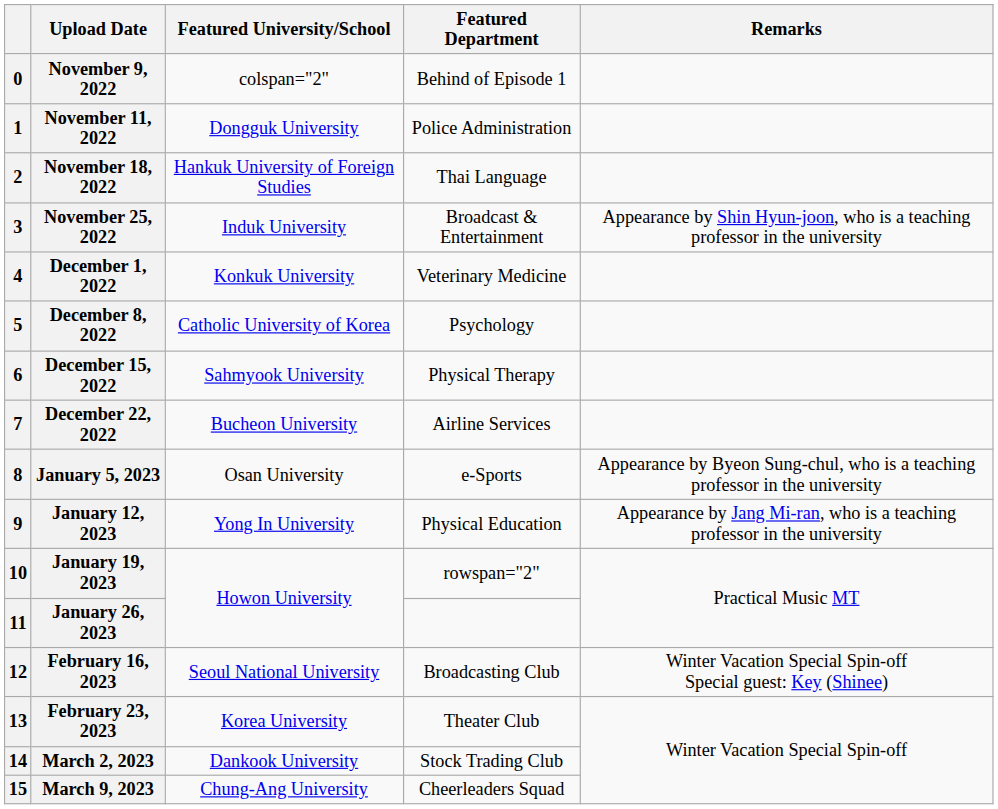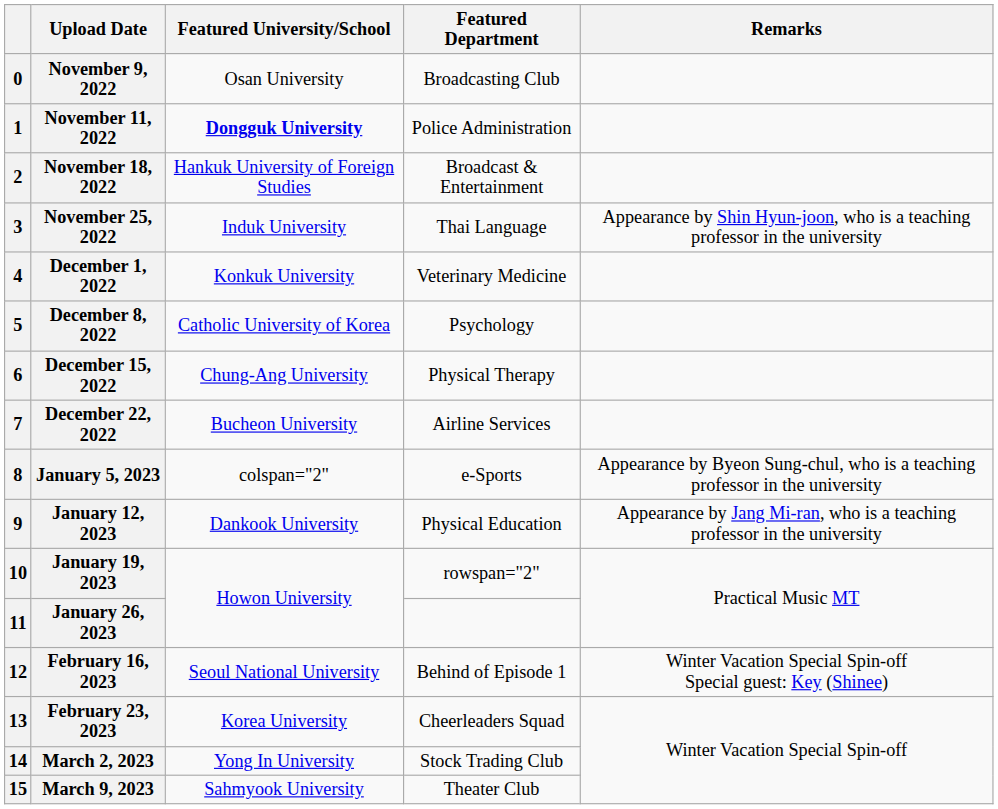(284, 78) colspan="2" -> (284, 78) Osan University
(492, 78) Behind of Episode 1 -> (492, 78) Broadcasting Club
(284, 128) normal -> (284, 128) bold
(492, 177) Thai Language -> (492, 177) Broadcast & Entertainment
(492, 227) Broadcast & Entertainment -> (492, 227) Thai Language
(284, 375) Sahmyook University -> (284, 375) Chung-Ang University
(284, 474) Osan University -> (284, 474) colspan="2"
(284, 523) Yong In University -> (284, 523) Dankook University
(492, 672) Broadcasting Club -> (492, 672) Behind of Episode 1
(492, 721) Theater Club -> (492, 721) Cheerleaders Squad
(284, 760) Dankook University -> (284, 760) Yong In University
(284, 789) Chung-Ang University -> (284, 789) Sahmyook University
(492, 789) Cheerleaders Squad -> (492, 789) Theater Club
